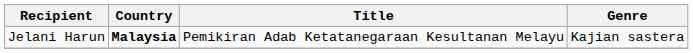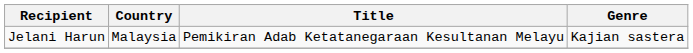(144, 38) bold -> (144, 38) normal
